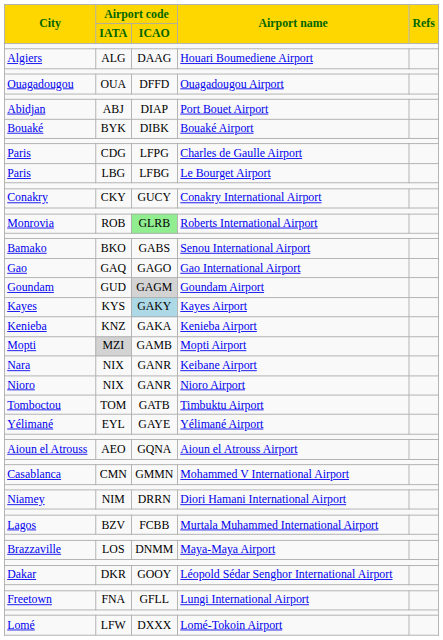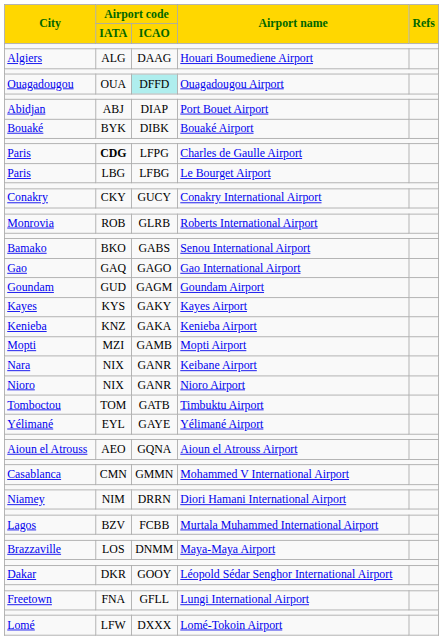(154, 83) no background -> (154, 83) paleturquoise background
(113, 153) normal -> (113, 153) bold
(154, 223) lightgreen background -> (154, 223) no background
(154, 287) lightgrey background -> (154, 287) no background
(154, 306) lightblue background -> (154, 306) no background
(113, 345) lightgrey background -> (113, 345) no background
